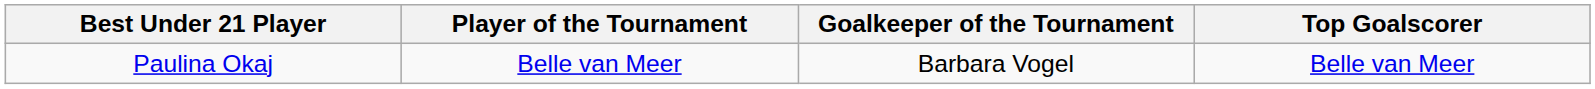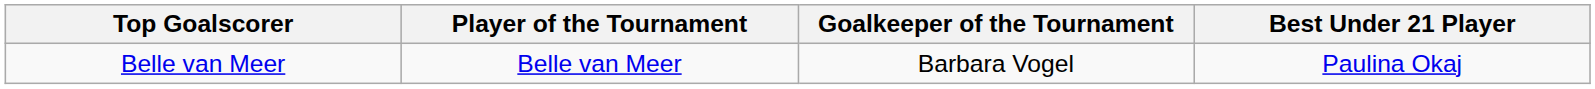columns swapped: (1392, 24) <-> (203, 24)
